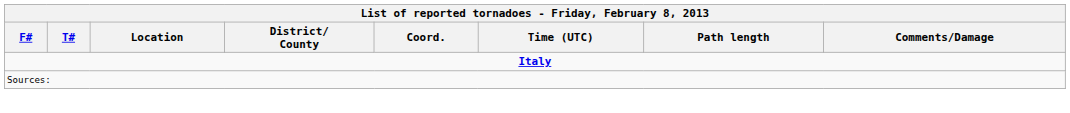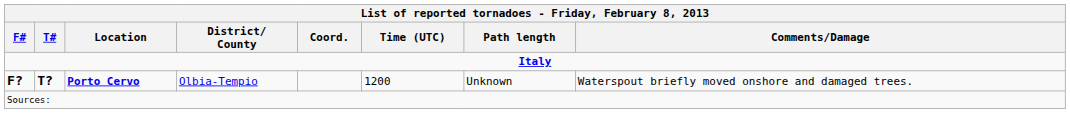+ row: (15, 81)
